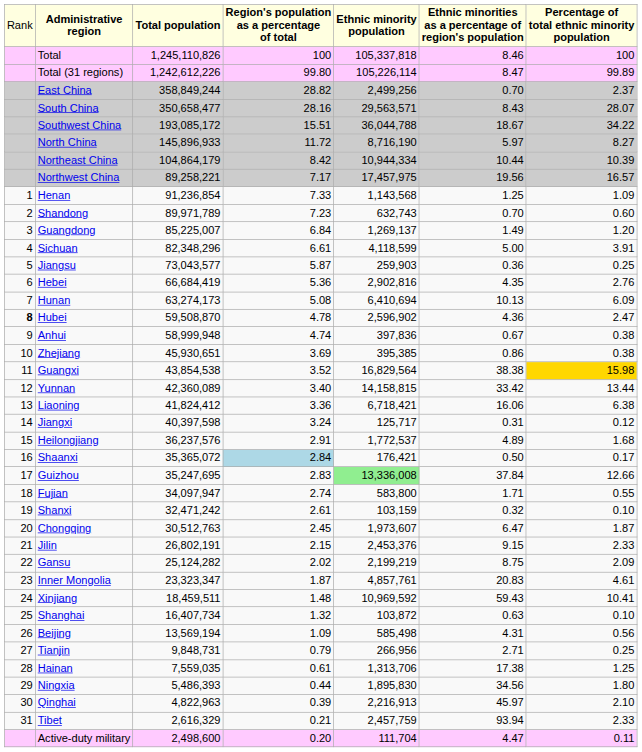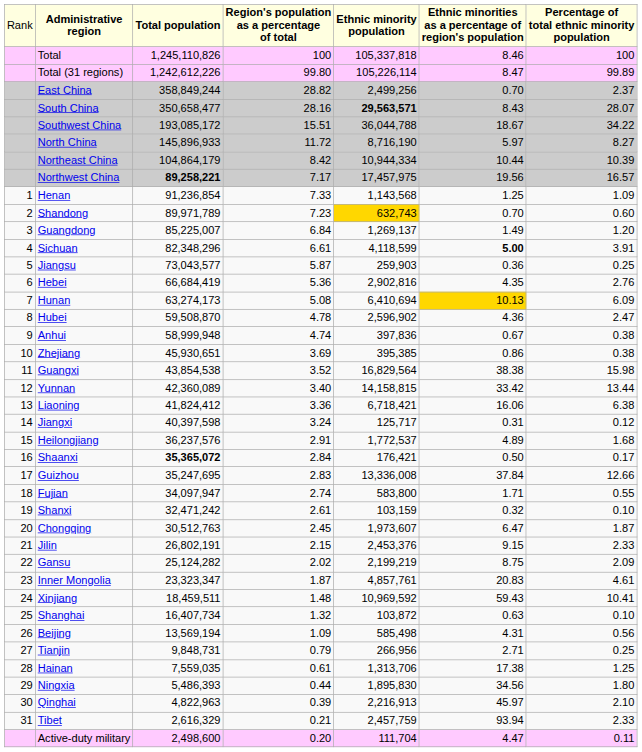(389, 108) normal -> (389, 108) bold
(193, 178) normal -> (193, 178) bold
(397, 213) no background -> (397, 213) gold background
(513, 248) normal -> (513, 248) bold
(510, 300) no background -> (510, 300) gold background
(30, 318) bold -> (30, 318) normal
(621, 370) gold background -> (621, 370) no background
(193, 458) normal -> (193, 458) bold
(321, 458) lightblue background -> (321, 458) no background
(389, 475) lightgreen background -> (389, 475) no background
